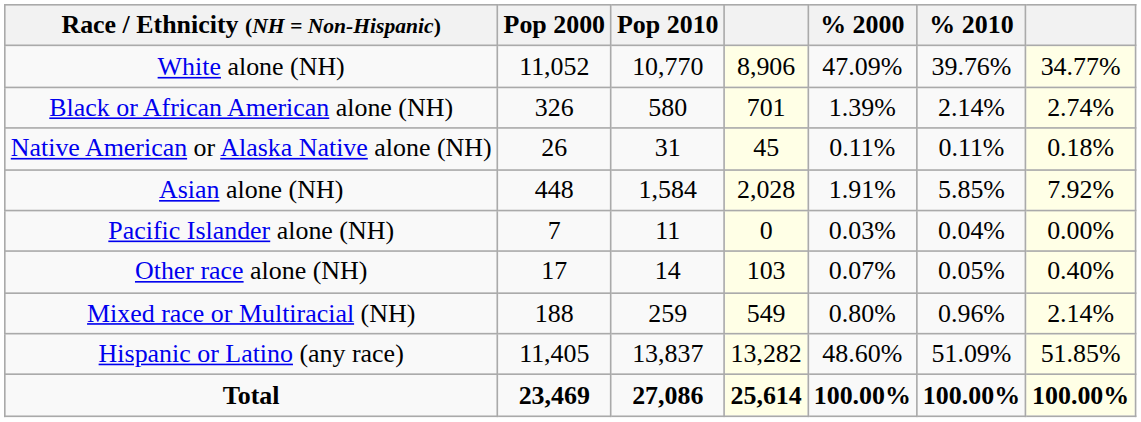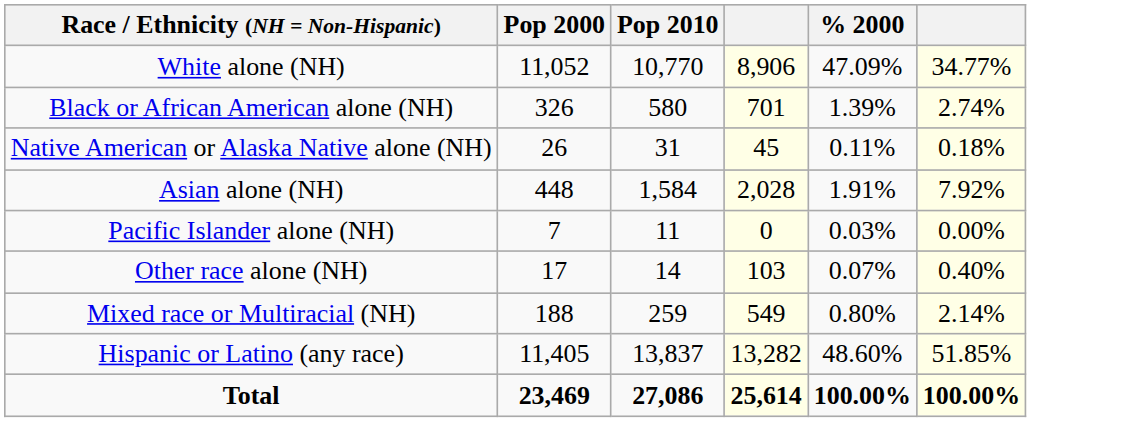- column: (971, 25)
